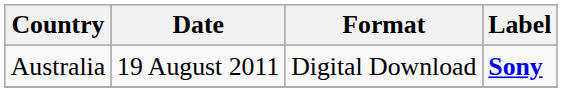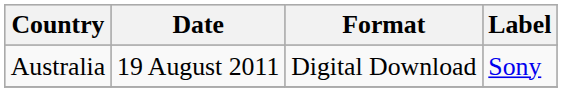(516, 65) bold -> (515, 65) normal
